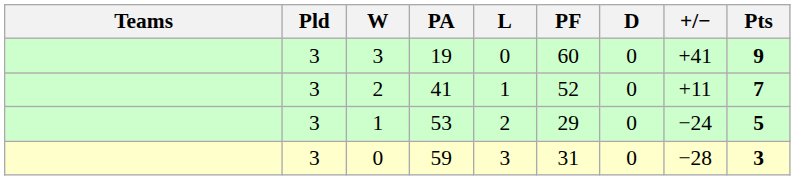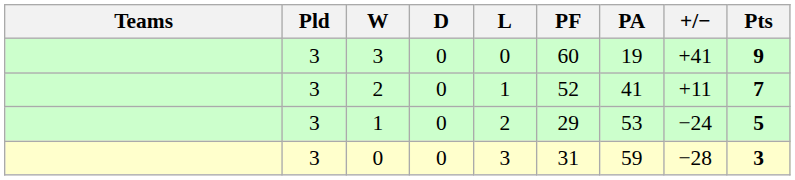columns swapped: (632, 21) <-> (441, 21)
